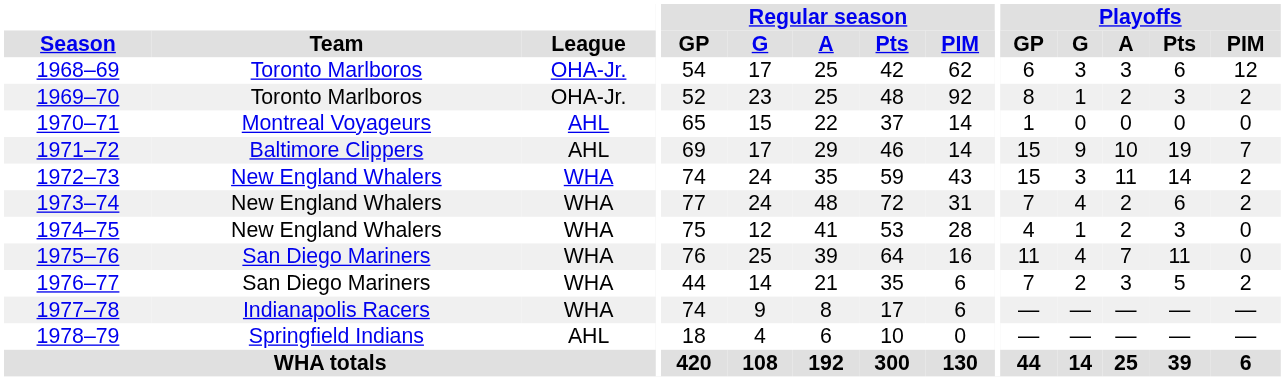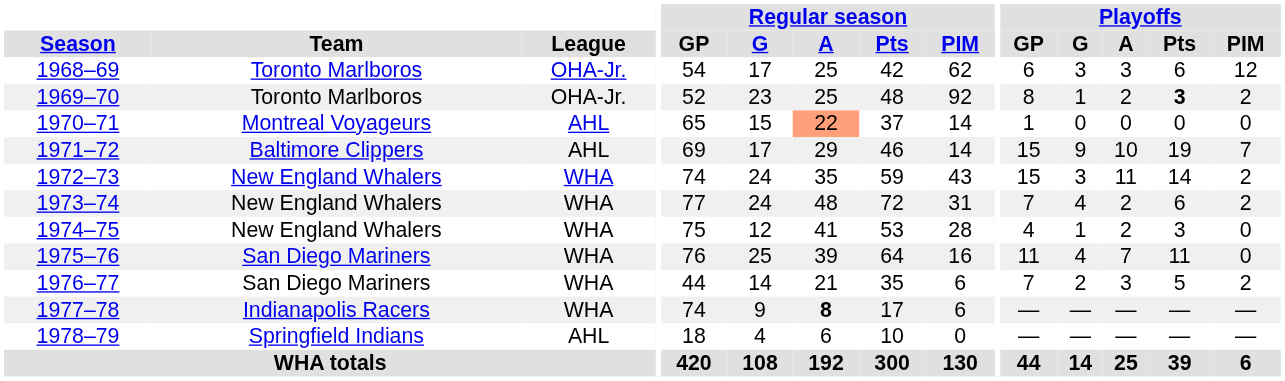(1180, 96) normal -> (1180, 96) bold
(826, 123) no background -> (826, 123) lightsalmon background
(826, 309) normal -> (826, 309) bold
